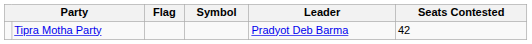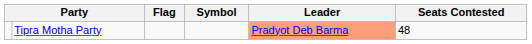(300, 30) no background -> (300, 30) lightsalmon background
(404, 30) 42 -> (404, 30) 48
